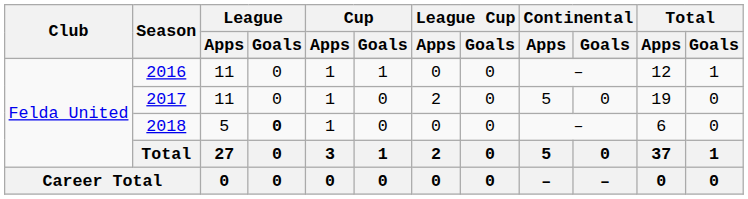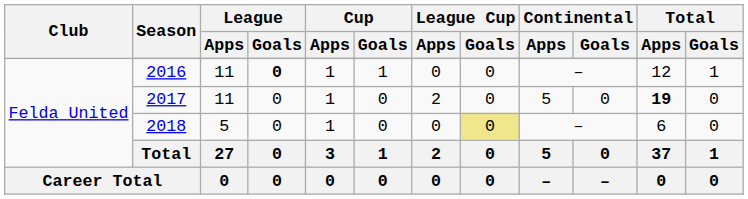(277, 72) normal -> (277, 72) bold
(661, 100) normal -> (661, 100) bold
(277, 127) bold -> (277, 127) normal
(490, 127) no background -> (490, 127) khaki background
